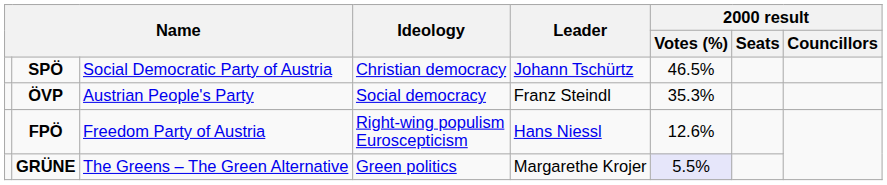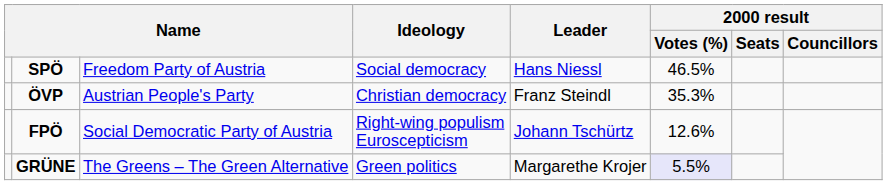(208, 69) Social Democratic Party of Austria -> (174, 69) Freedom Party of Austria
(431, 69) Christian democracy -> (421, 69) Social democracy
(574, 69) Johann Tschürtz -> (558, 69) Hans Niessl
(421, 95) Social democracy -> (431, 95) Christian democracy
(174, 131) Freedom Party of Austria -> (208, 131) Social Democratic Party of Austria
(558, 131) Hans Niessl -> (574, 131) Johann Tschürtz
